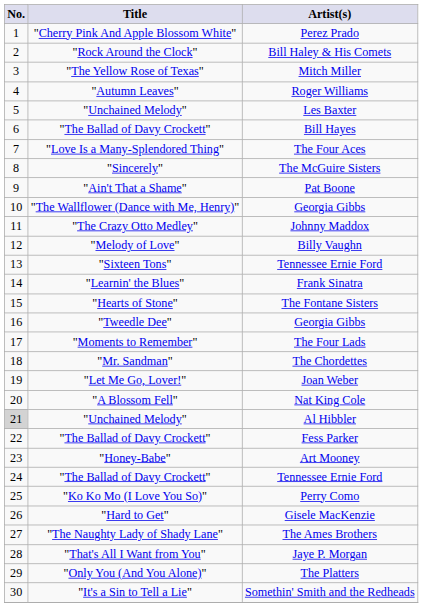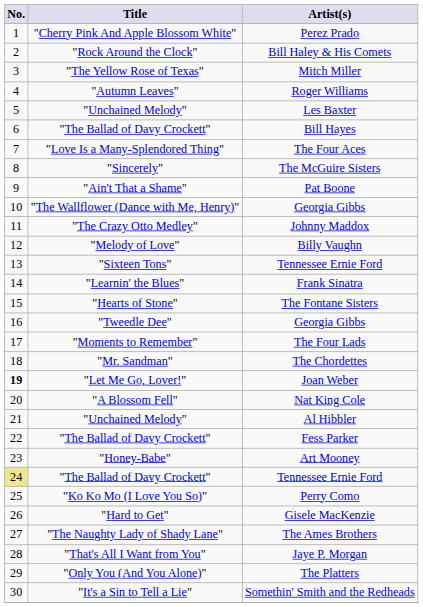(16, 380) normal -> (16, 380) bold
(16, 419) lightgrey background -> (16, 419) no background
(16, 476) no background -> (16, 476) khaki background
